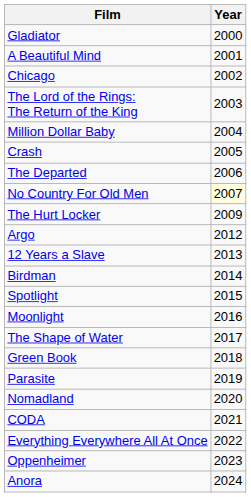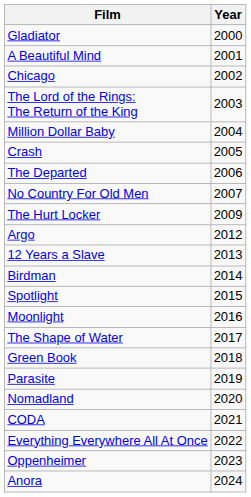(228, 193) lightyellow background -> (228, 193) no background
